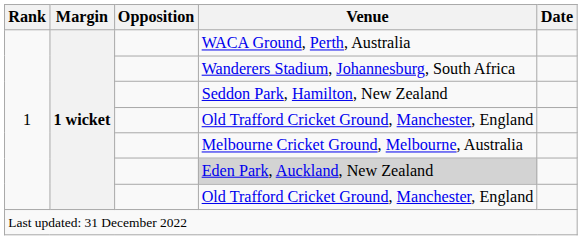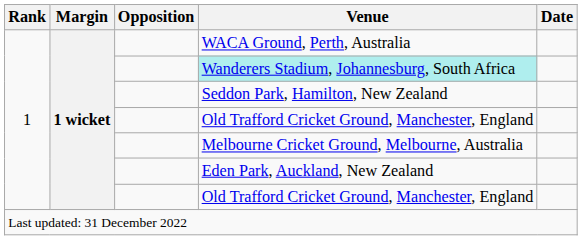(358, 68) no background -> (358, 68) paleturquoise background
(317, 171) lightgrey background -> (317, 171) no background
